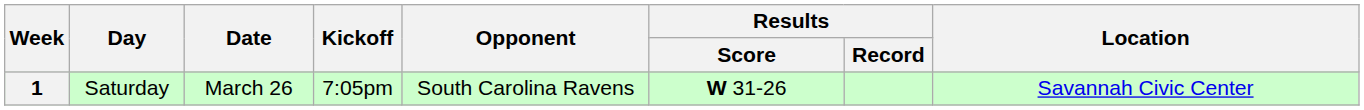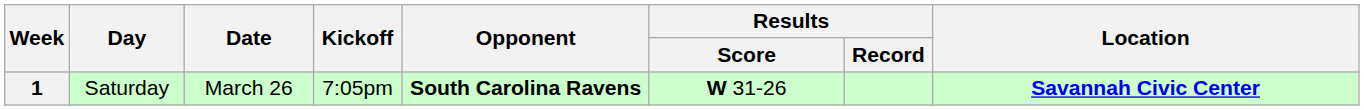(526, 88) normal -> (526, 88) bold
(1146, 88) normal -> (1146, 88) bold
